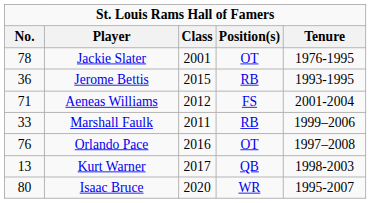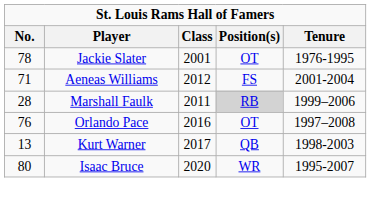- row: (112, 79)
(25, 123) 33 -> (25, 101) 28
(249, 123) no background -> (249, 101) lightgrey background
